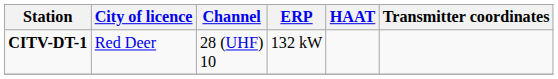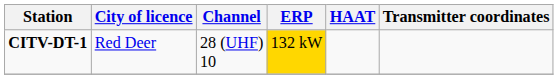(297, 42) no background -> (297, 42) gold background
